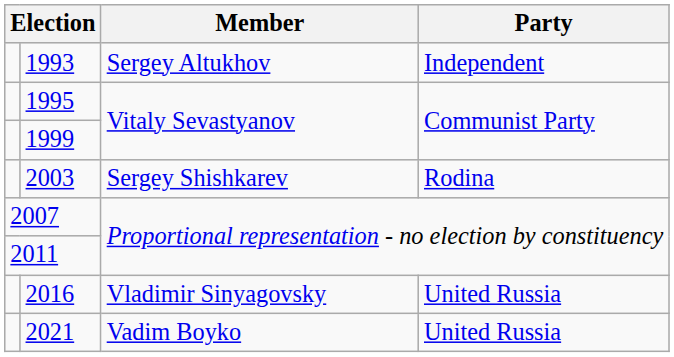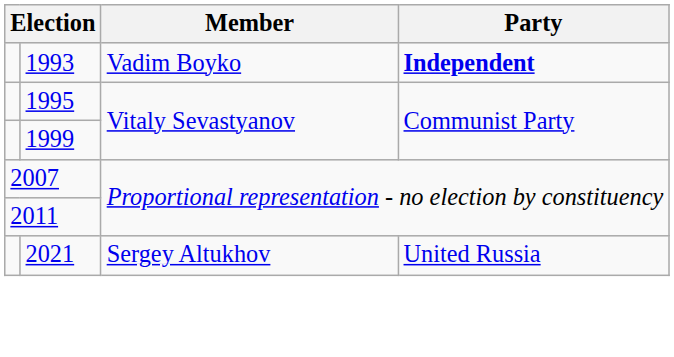(189, 62) Sergey Altukhov -> (174, 62) Vadim Boyko
(484, 62) normal -> (469, 62) bold
- row: (50, 178)
- row: (50, 293)
(174, 332) Vadim Boyko -> (189, 255) Sergey Altukhov
